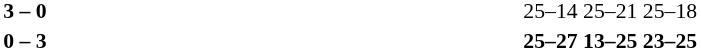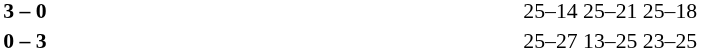(610, 41) bold -> (610, 41) normal
